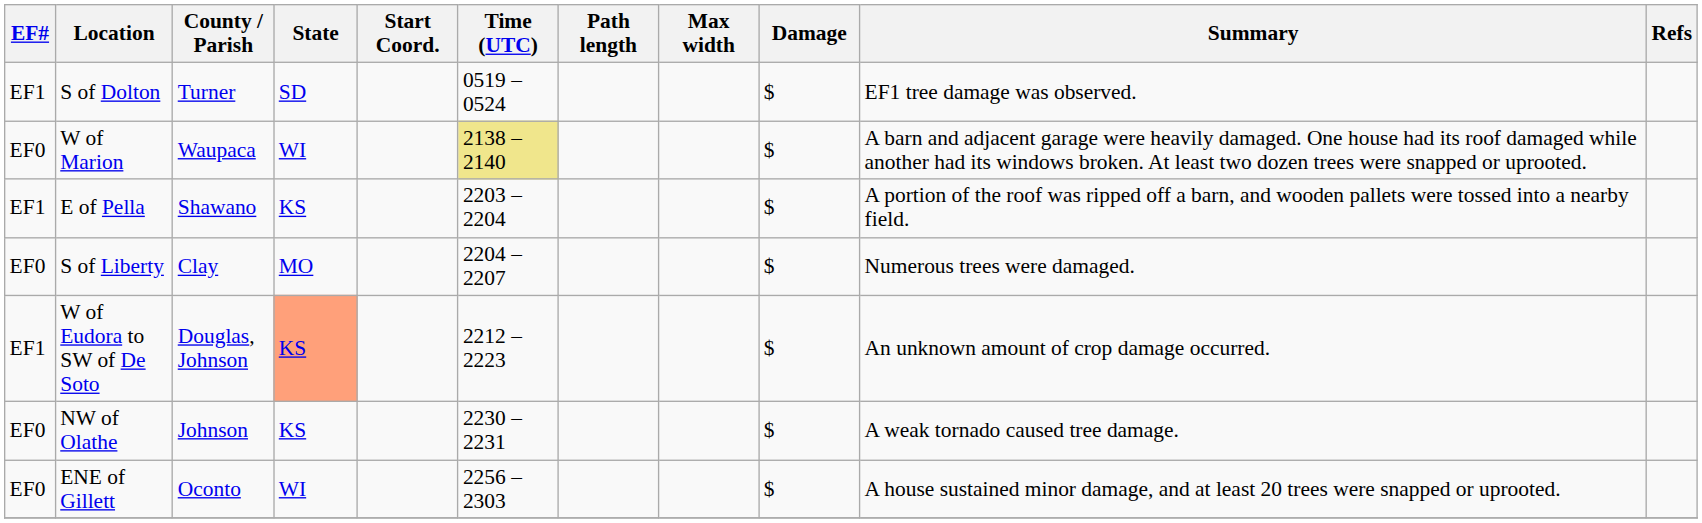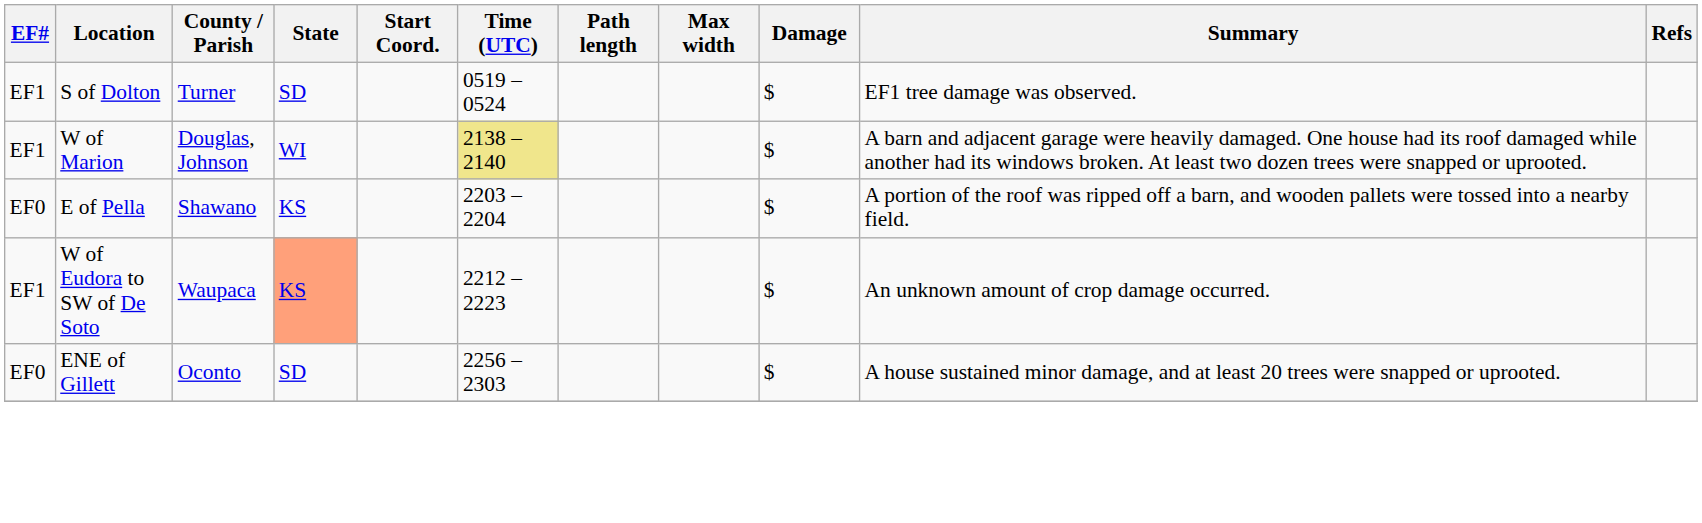(27, 149) EF0 -> (27, 149) EF1
(217, 149) Waupaca -> (216, 149) Douglas, Johnson
(27, 207) EF1 -> (27, 207) EF0
- row: (112, 266)
(216, 348) Douglas, Johnson -> (217, 290) Waupaca
- row: (90, 430)
(292, 488) WI -> (292, 372) SD
